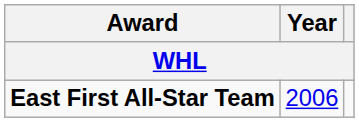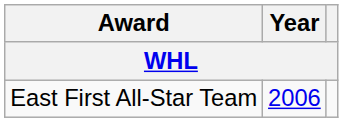(142, 98) bold -> (134, 98) normal
